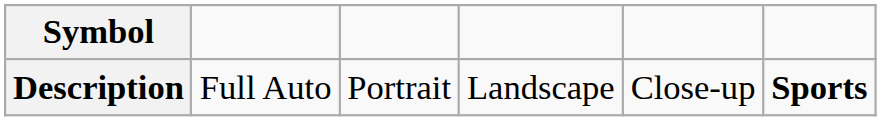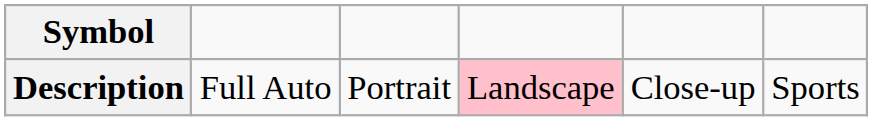(541, 86) no background -> (541, 86) pink background
(819, 86) bold -> (816, 86) normal
